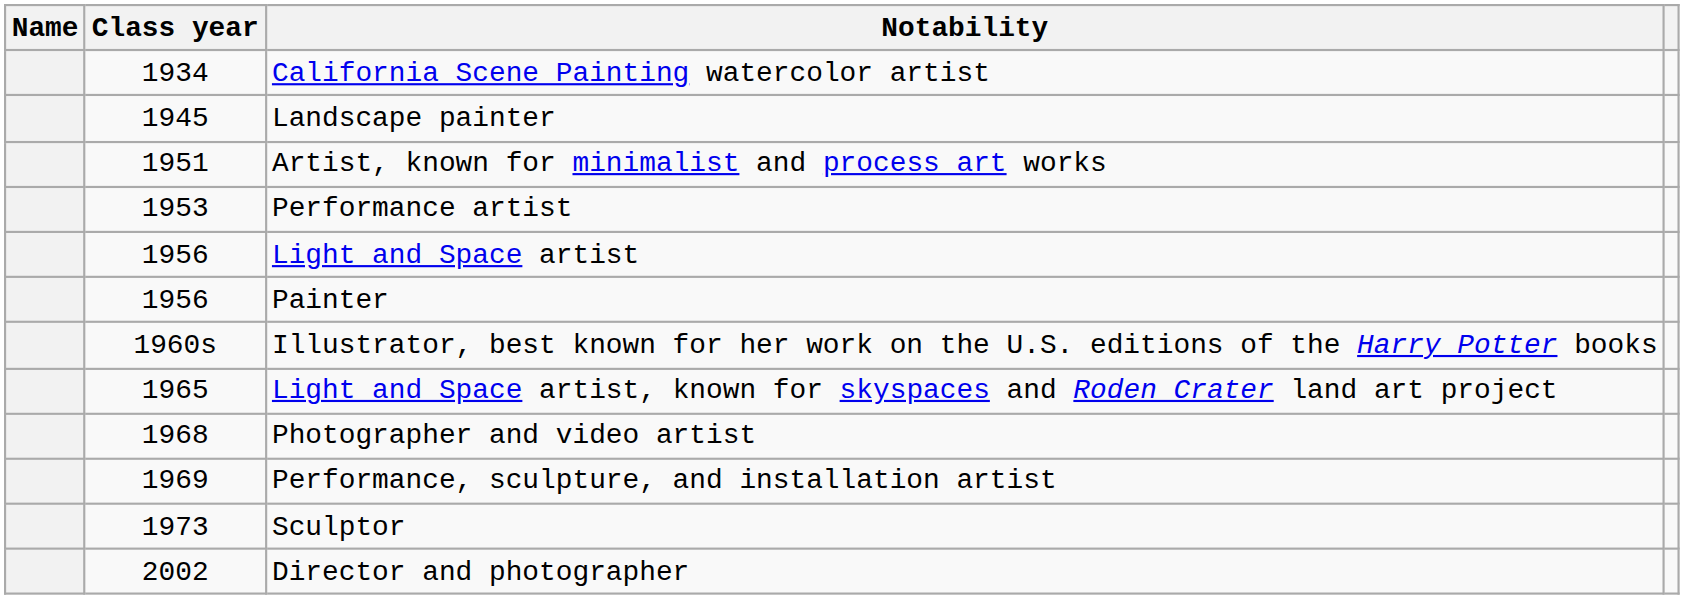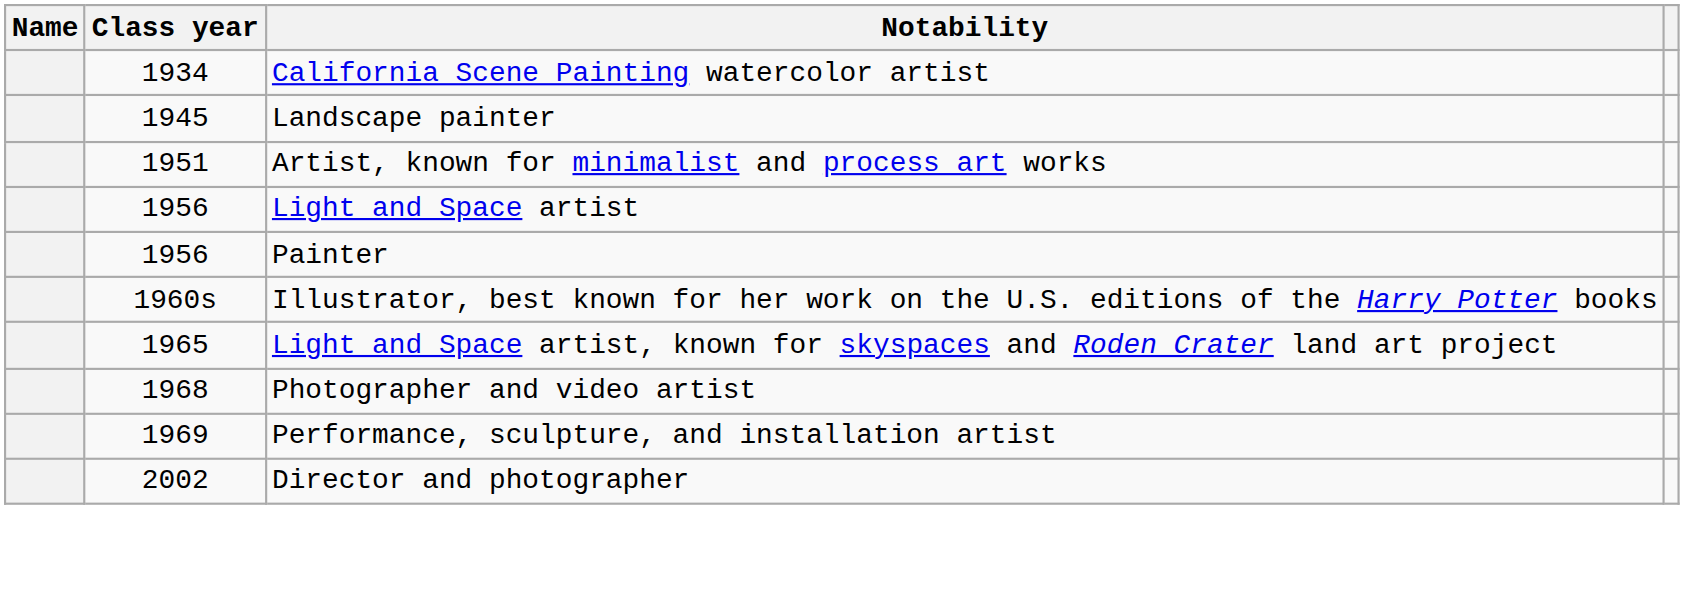- row: (422, 209)
- row: (339, 526)
